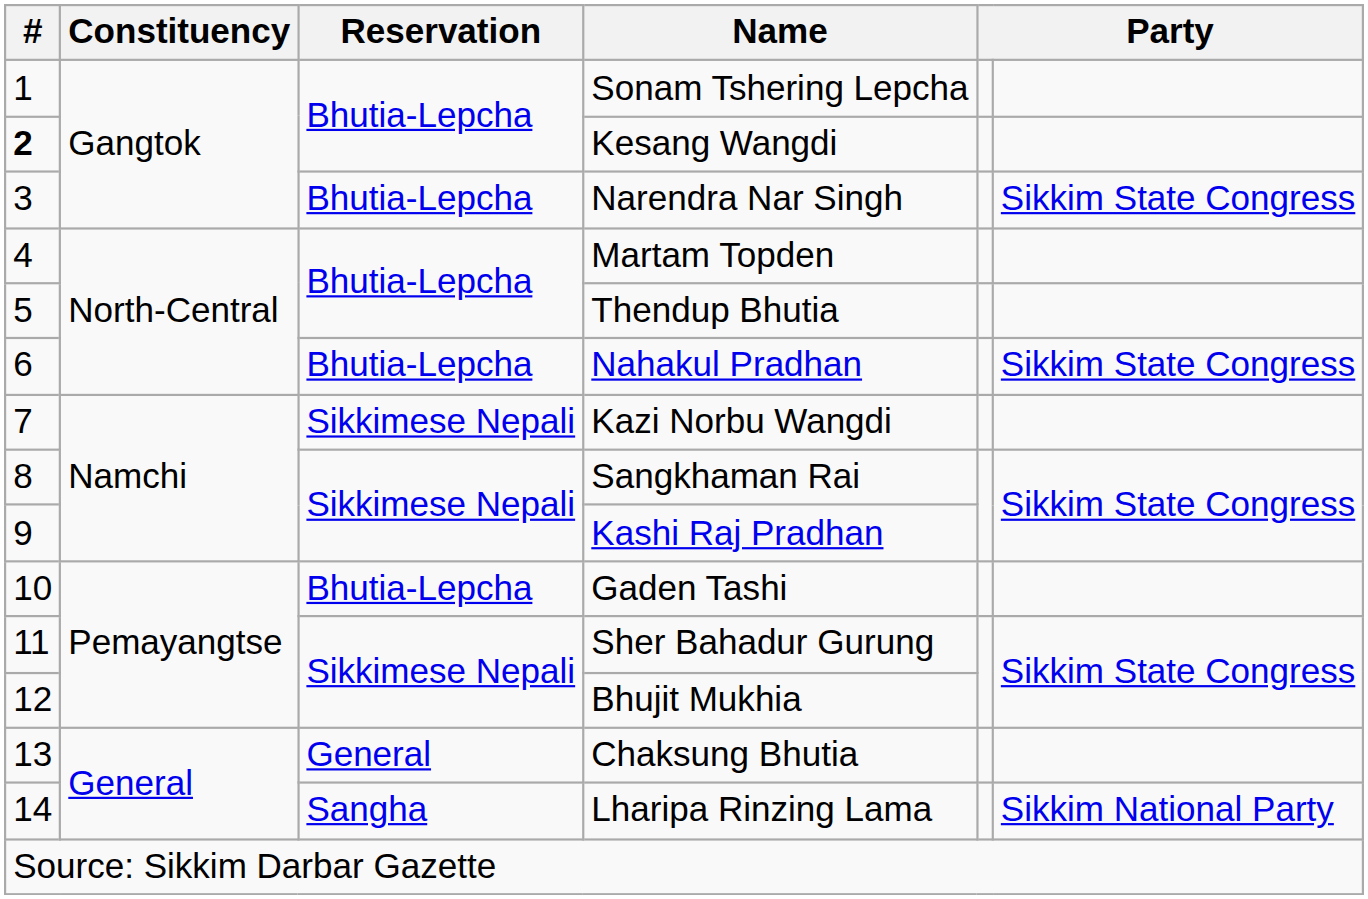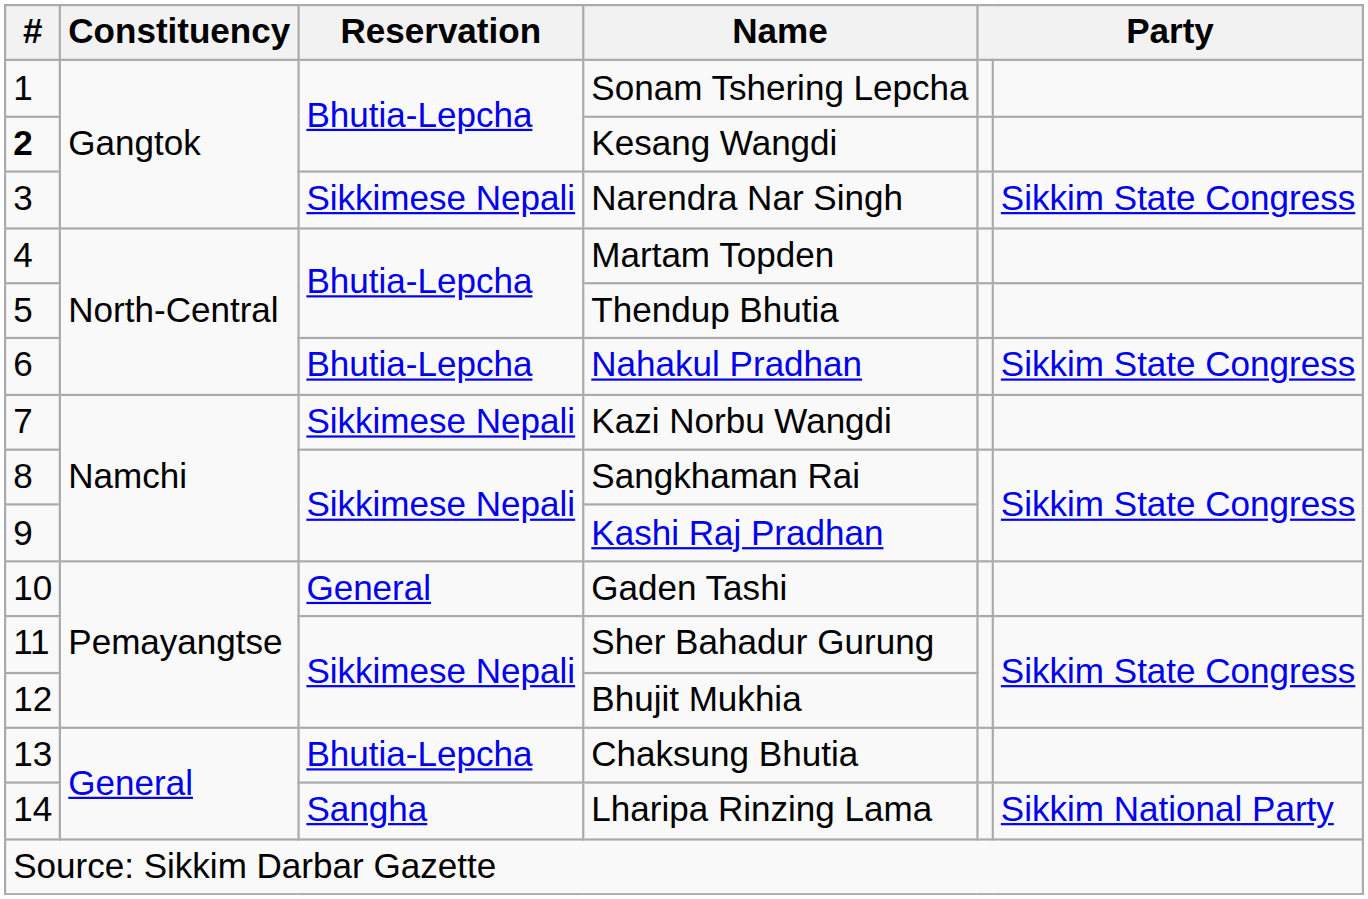(419, 198) Bhutia-Lepcha -> (441, 198) Sikkimese Nepali
(419, 587) Bhutia-Lepcha -> (369, 587) General
(369, 754) General -> (419, 754) Bhutia-Lepcha
